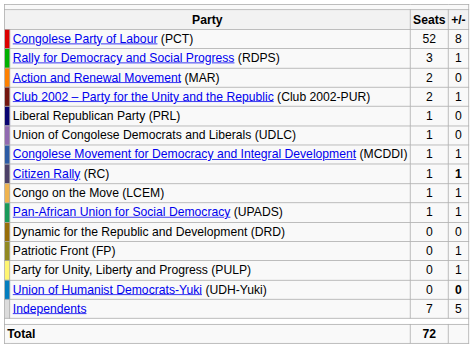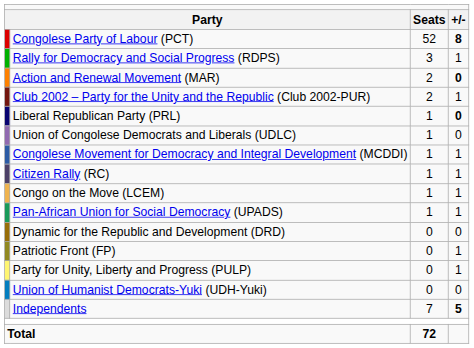(458, 39) normal -> (458, 39) bold
(458, 77) normal -> (458, 77) bold
(458, 116) normal -> (458, 116) bold
(458, 174) bold -> (458, 174) normal
(458, 289) bold -> (458, 289) normal
(458, 309) normal -> (458, 309) bold
